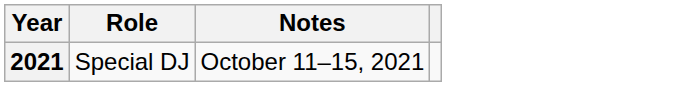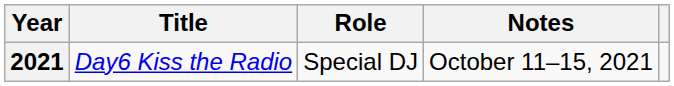+ column: (183, 23)
